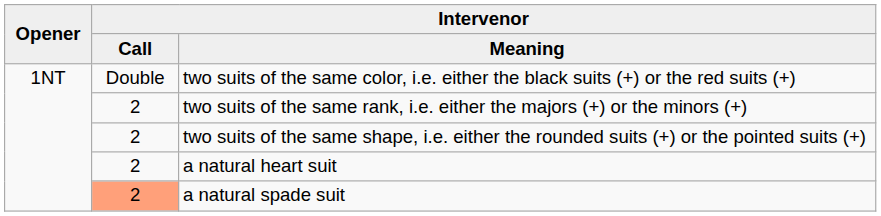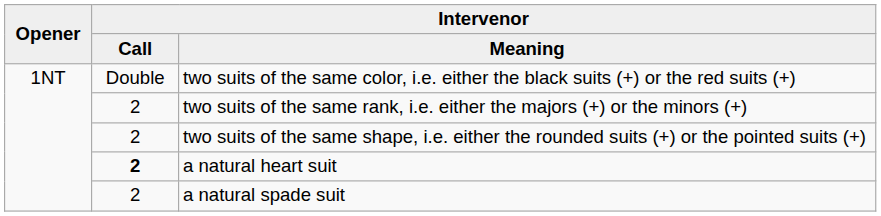(135, 166) normal -> (135, 166) bold
(135, 195) lightsalmon background -> (135, 195) no background
